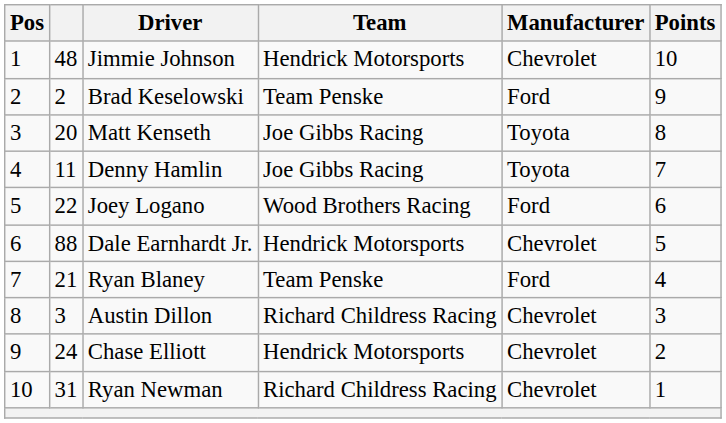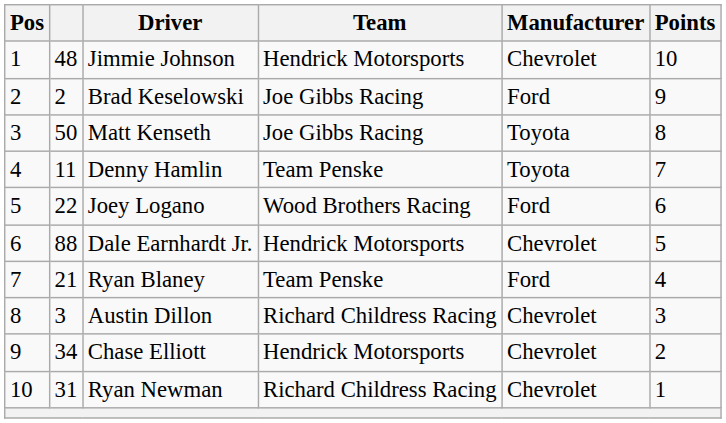(323, 95) Team Penske -> (343, 95) Joe Gibbs Racing
(66, 132) 20 -> (66, 132) 50
(343, 168) Joe Gibbs Racing -> (323, 168) Team Penske
(66, 351) 24 -> (66, 351) 34
